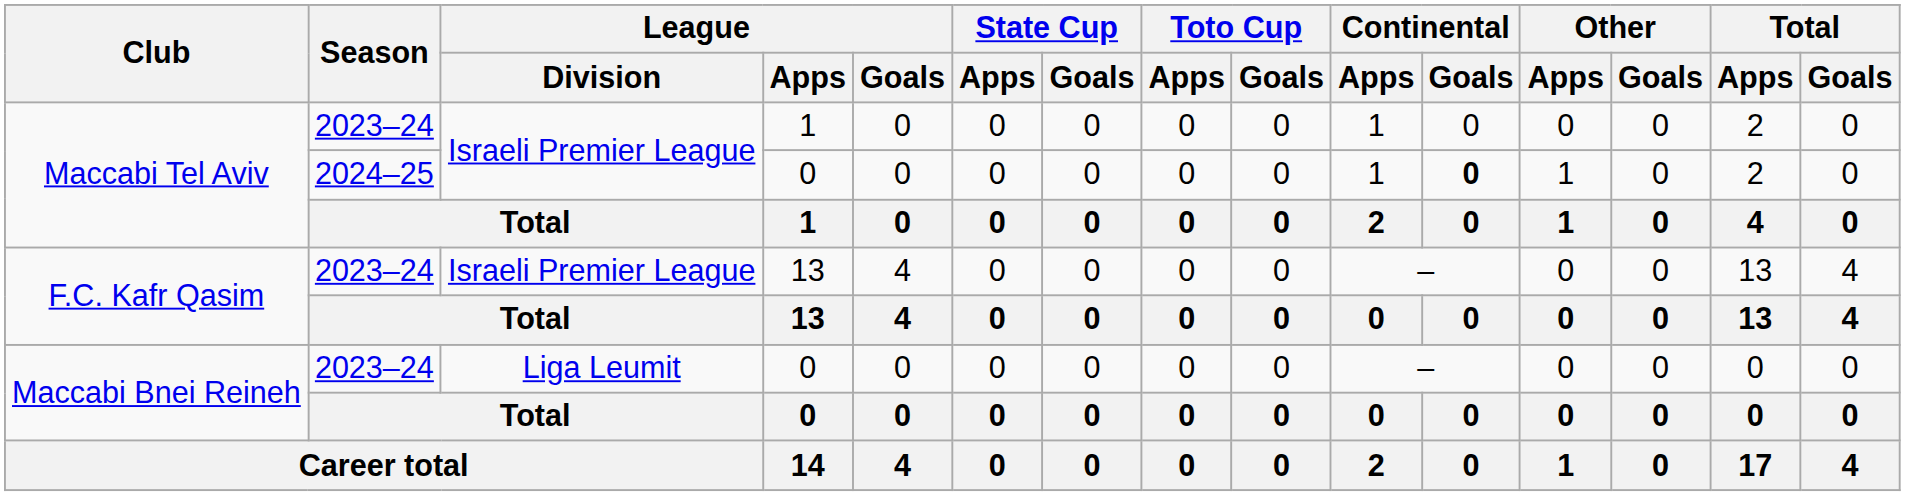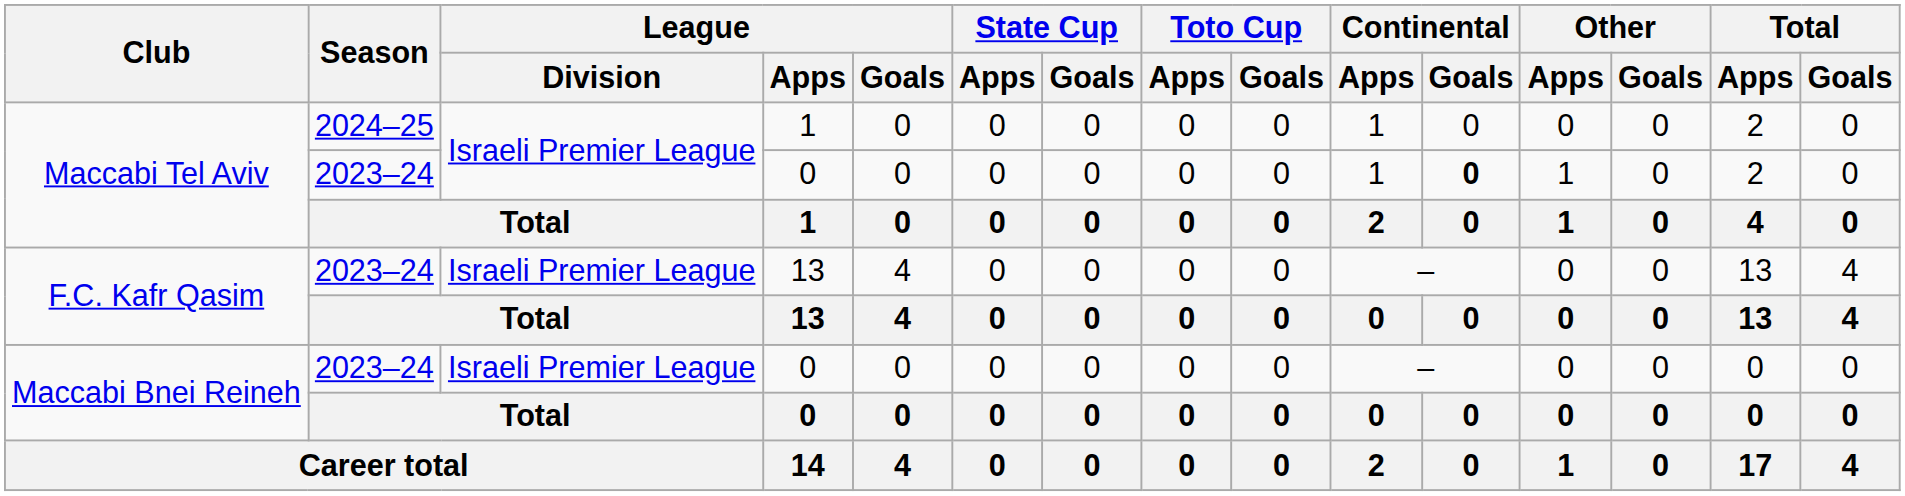(374, 125) 2023–24 -> (374, 125) 2024–25
(374, 174) 2024–25 -> (374, 174) 2023–24
(602, 367) Liga Leumit -> (602, 367) Israeli Premier League
